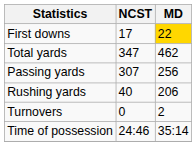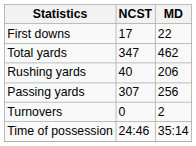(165, 33) gold background -> (165, 33) no background
rows swapped: (47, 92) <-> (46, 72)
